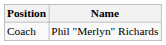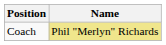(105, 31) no background -> (105, 31) khaki background
